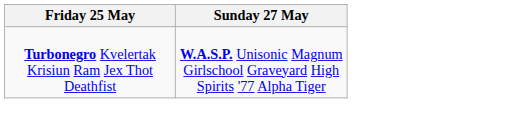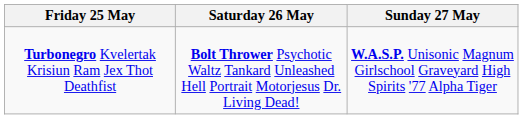+ column: (261, 15)
